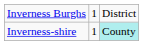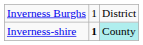(94, 31) normal -> (94, 31) bold
